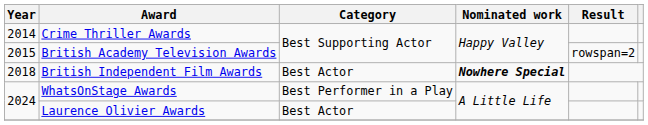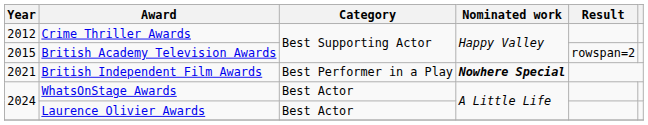(22, 33) 2014 -> (22, 33) 2012
(22, 72) 2018 -> (22, 72) 2021
(318, 72) Best Actor -> (368, 72) Best Performer in a Play
(368, 91) Best Performer in a Play -> (318, 91) Best Actor
